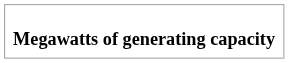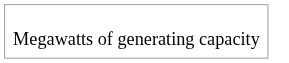(144, 39) bold -> (136, 39) normal
